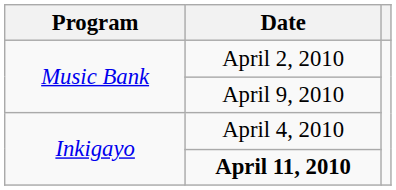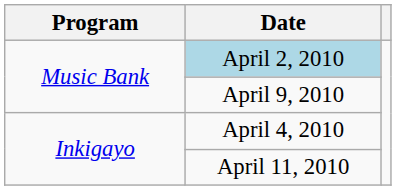(283, 58) no background -> (283, 58) lightblue background
(283, 166) bold -> (283, 166) normal
